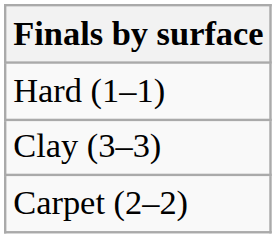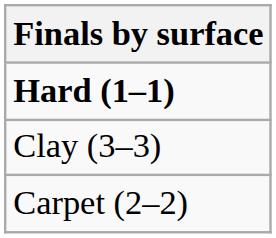(89, 90) normal -> (94, 90) bold
